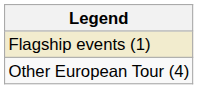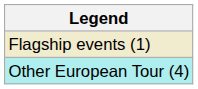(99, 71) no background -> (99, 71) paleturquoise background
